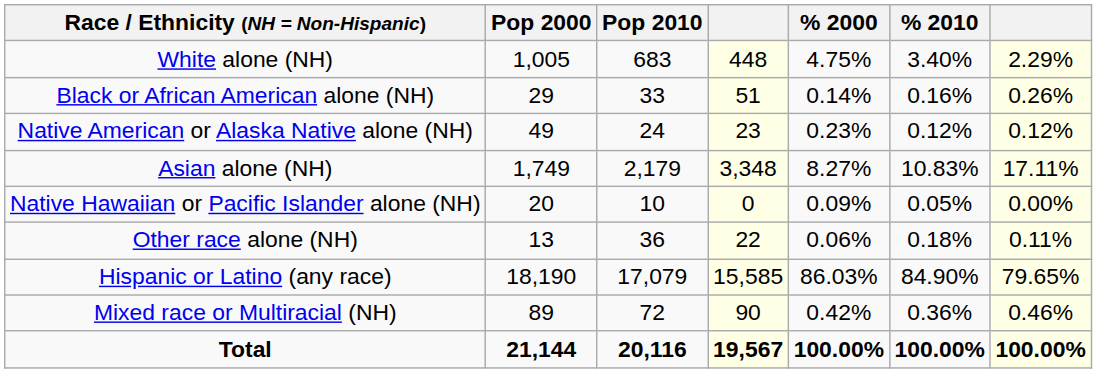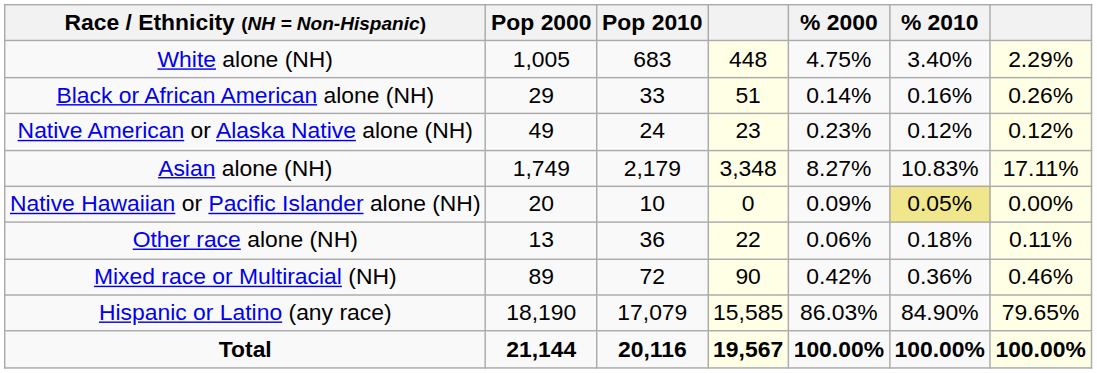(940, 204) no background -> (940, 204) khaki background
rows swapped: (245, 312) <-> (245, 276)
